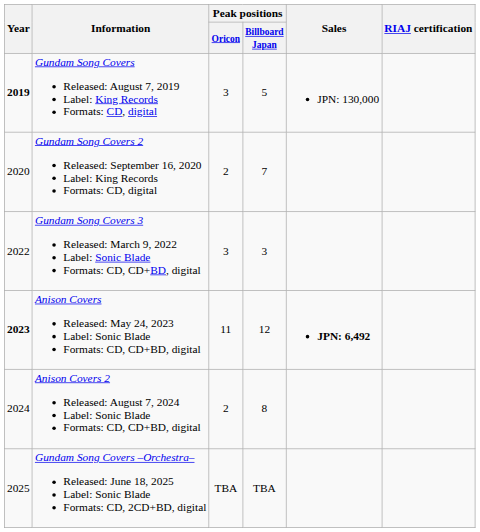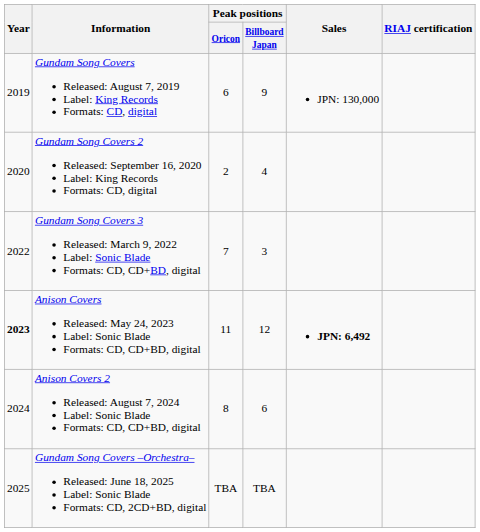(18, 92) bold -> (18, 92) normal
(226, 92) 3 -> (226, 92) 6
(264, 92) 5 -> (264, 92) 9
(264, 171) 7 -> (264, 171) 4
(226, 251) 3 -> (226, 251) 7
(226, 409) 2 -> (226, 409) 8
(264, 409) 8 -> (264, 409) 6
